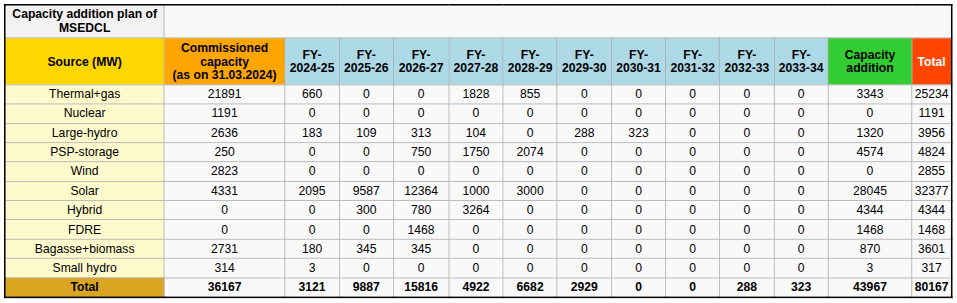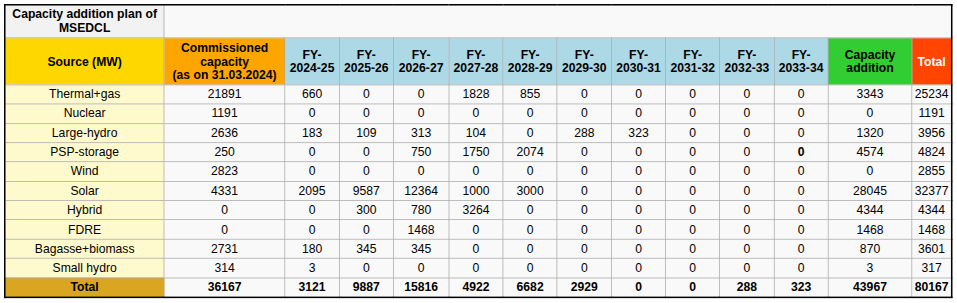(801, 152) normal -> (801, 152) bold
